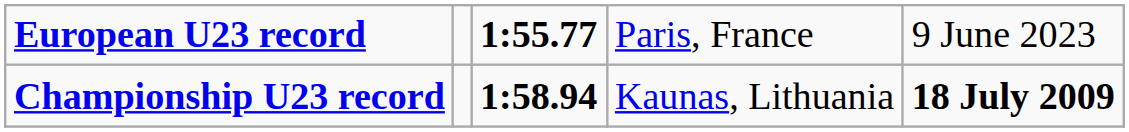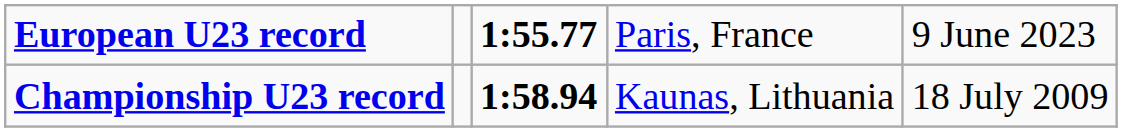(1013, 95) bold -> (1010, 95) normal
